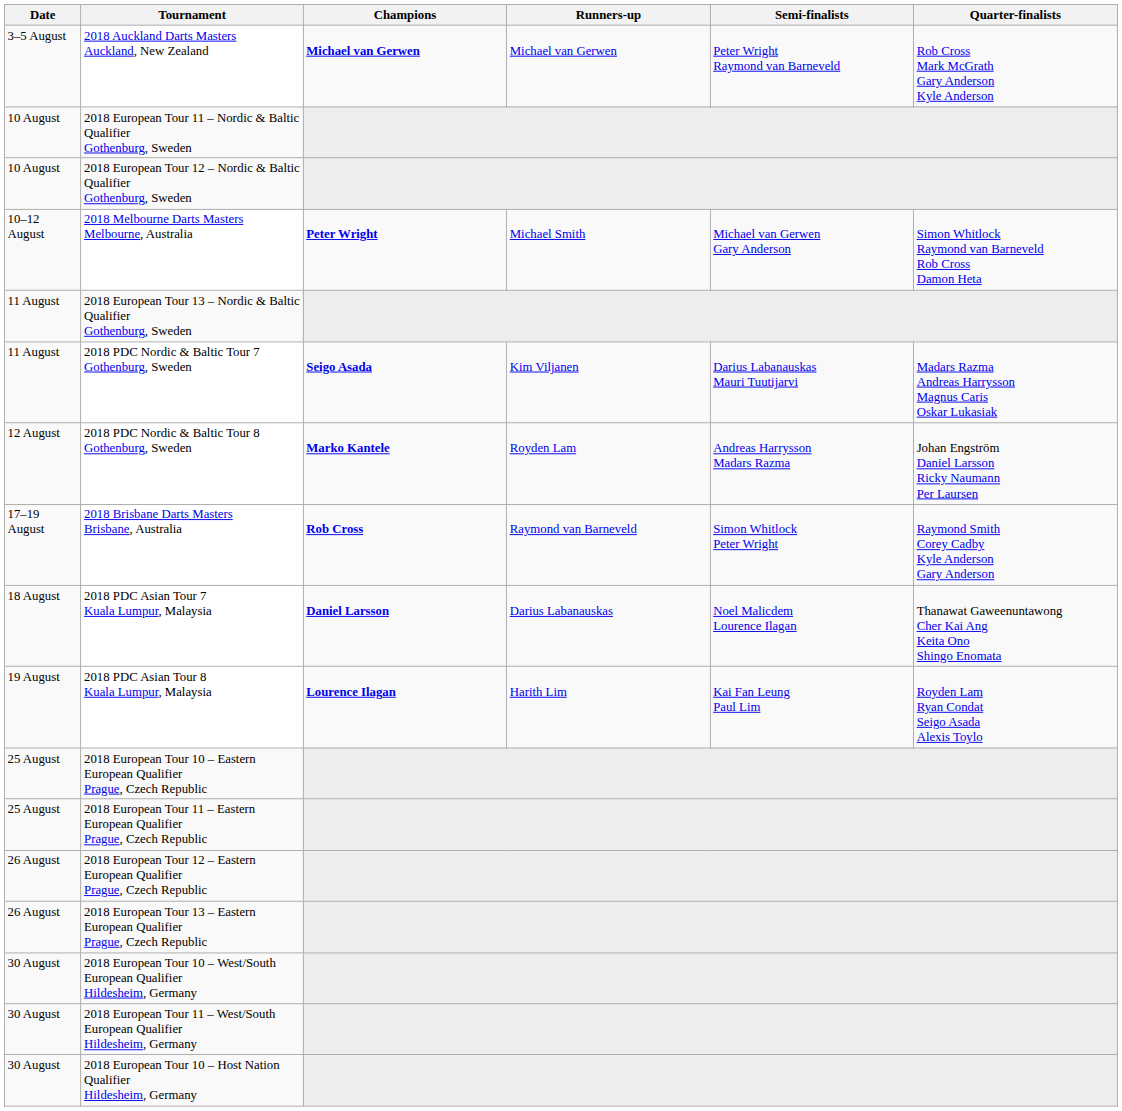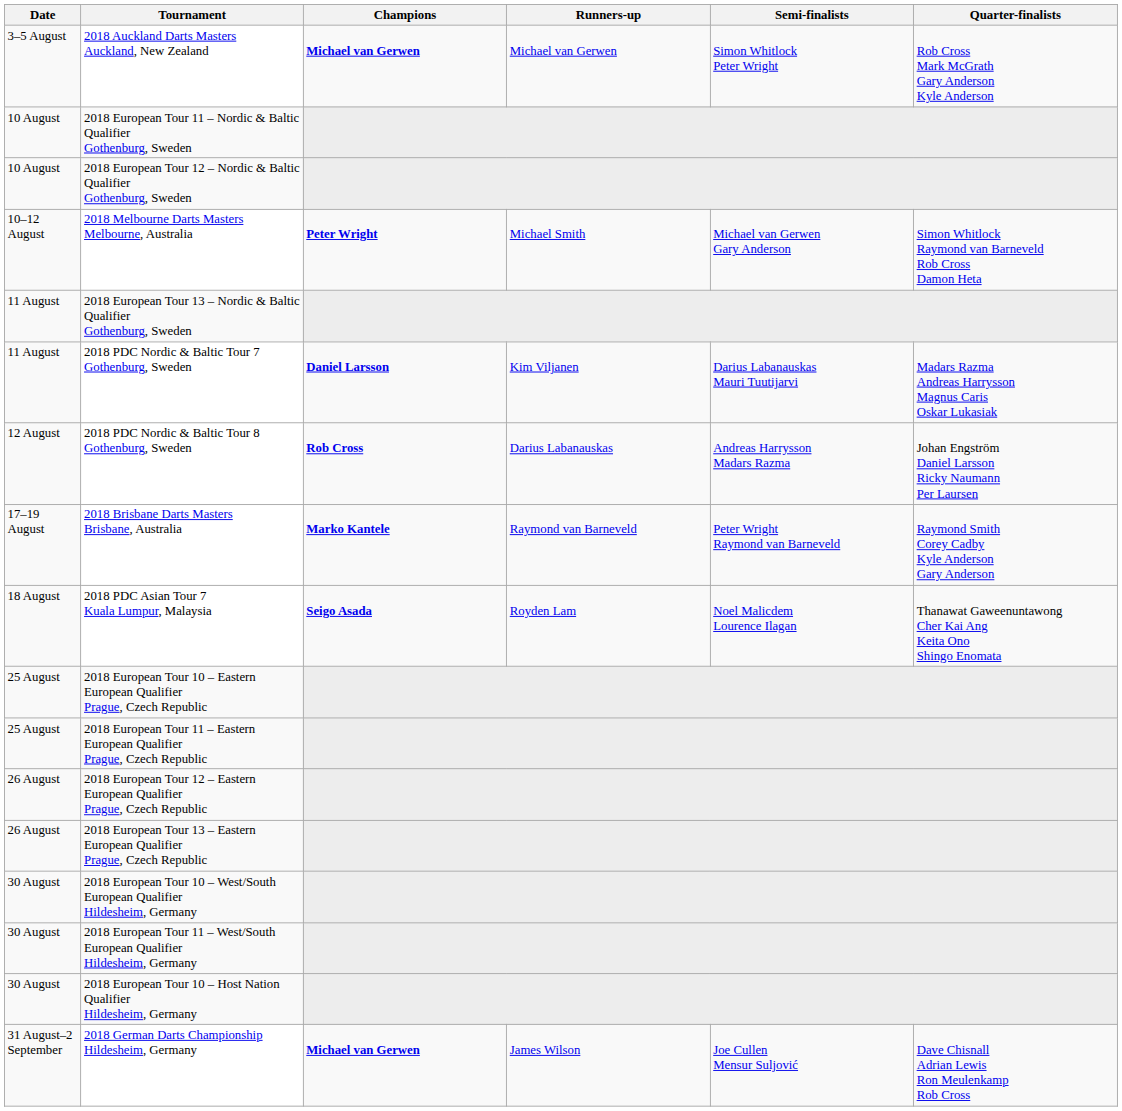(777, 58) Peter Wright Raymond van Barneveld -> (755, 58) Simon Whitlock Peter Wright
(339, 366) Seigo Asada -> (348, 366) Daniel Larsson
(348, 448) Marko Kantele -> (335, 448) Rob Cross
(543, 448) Royden Lam -> (561, 448) Darius Labanauskas
(335, 529) Rob Cross -> (348, 529) Marko Kantele
(755, 536) Simon Whitlock Peter Wright -> (777, 536) Peter Wright Raymond van Barneveld
(348, 610) Daniel Larsson -> (339, 610) Seigo Asada
(561, 610) Darius Labanauskas -> (543, 610) Royden Lam
- row: (148, 684)
+ row: (173, 1042)
